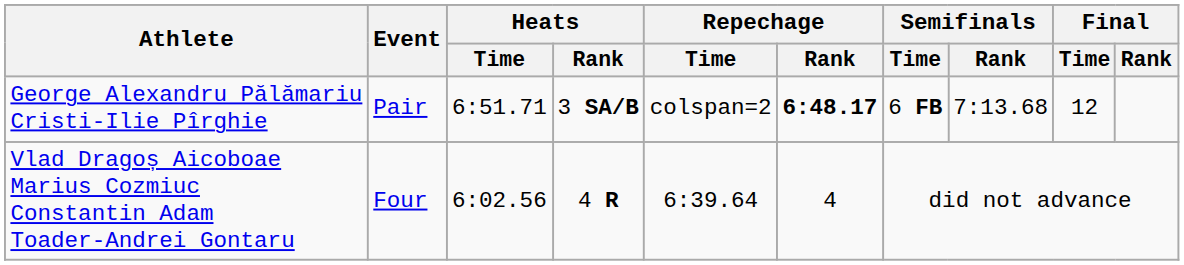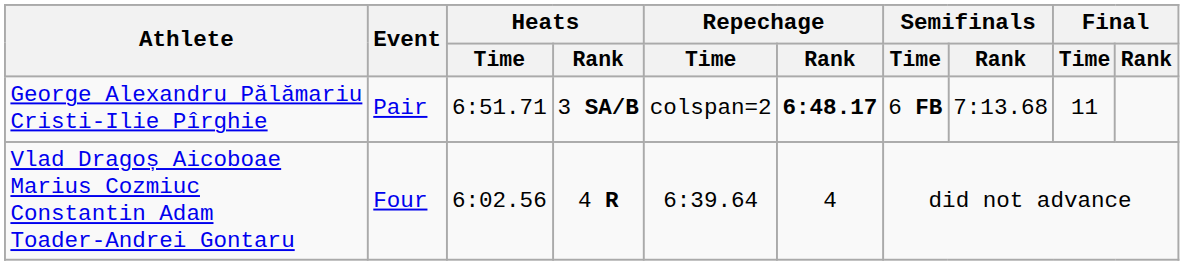(1084, 109) 12 -> (1084, 109) 11
